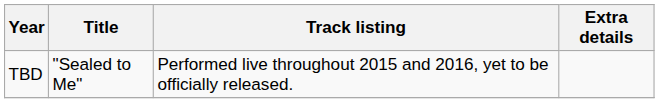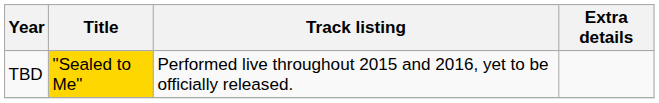(92, 74) no background -> (92, 74) gold background
